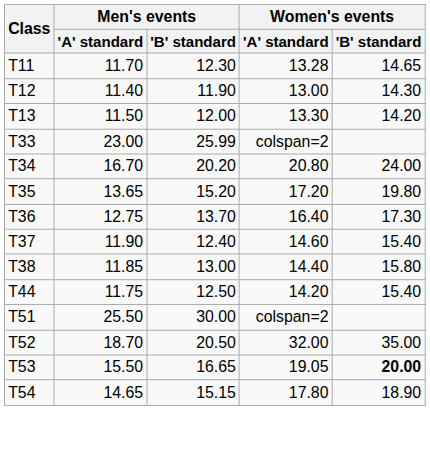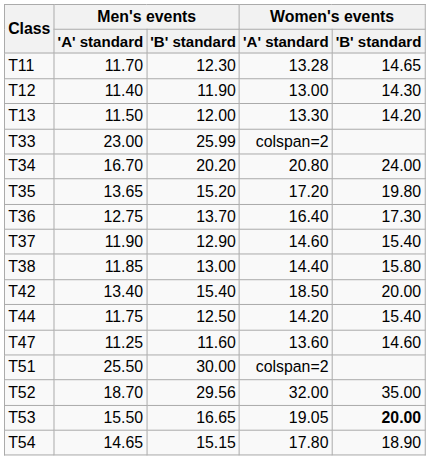(216, 241) 12.40 -> (216, 241) 12.90
+ row: (22, 292)
+ row: (22, 342)
(216, 342) 20.50 -> (216, 392) 29.56
